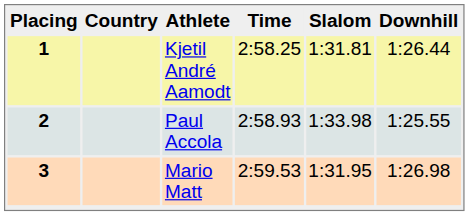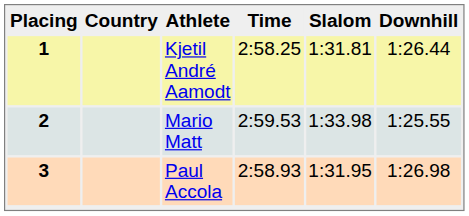(194, 131) Paul Accola -> (189, 131) Mario Matt
(269, 120) 2:58.93 -> (269, 120) 2:59.53
(189, 181) Mario Matt -> (194, 181) Paul Accola
(269, 170) 2:59.53 -> (269, 170) 2:58.93
